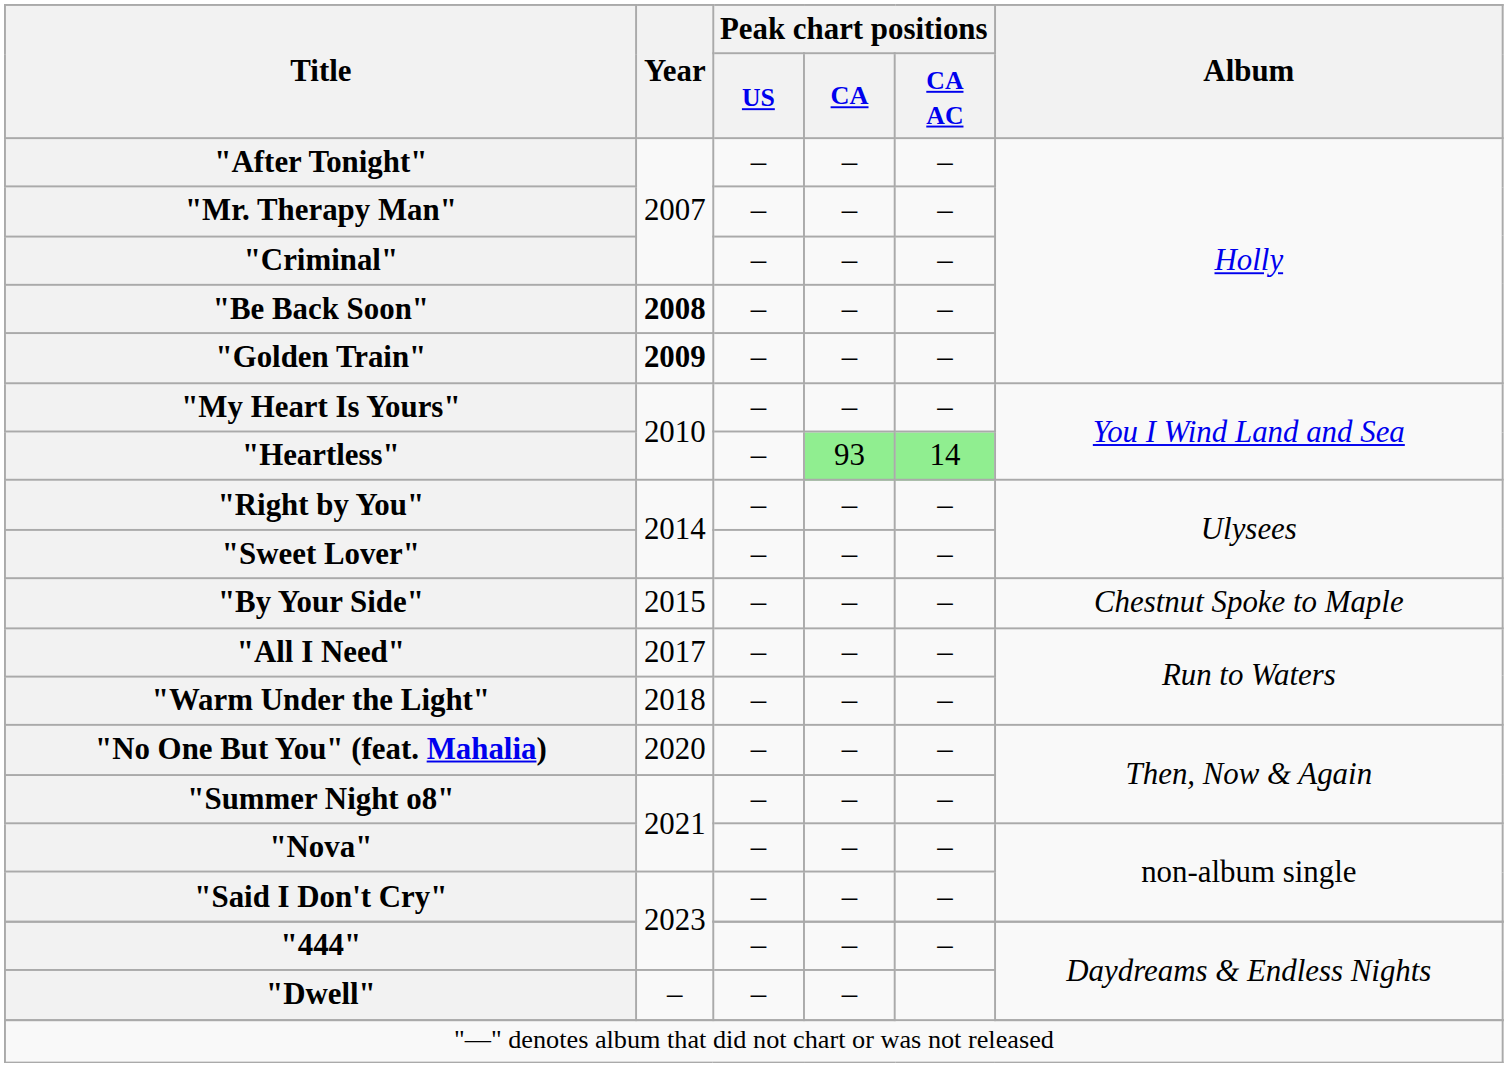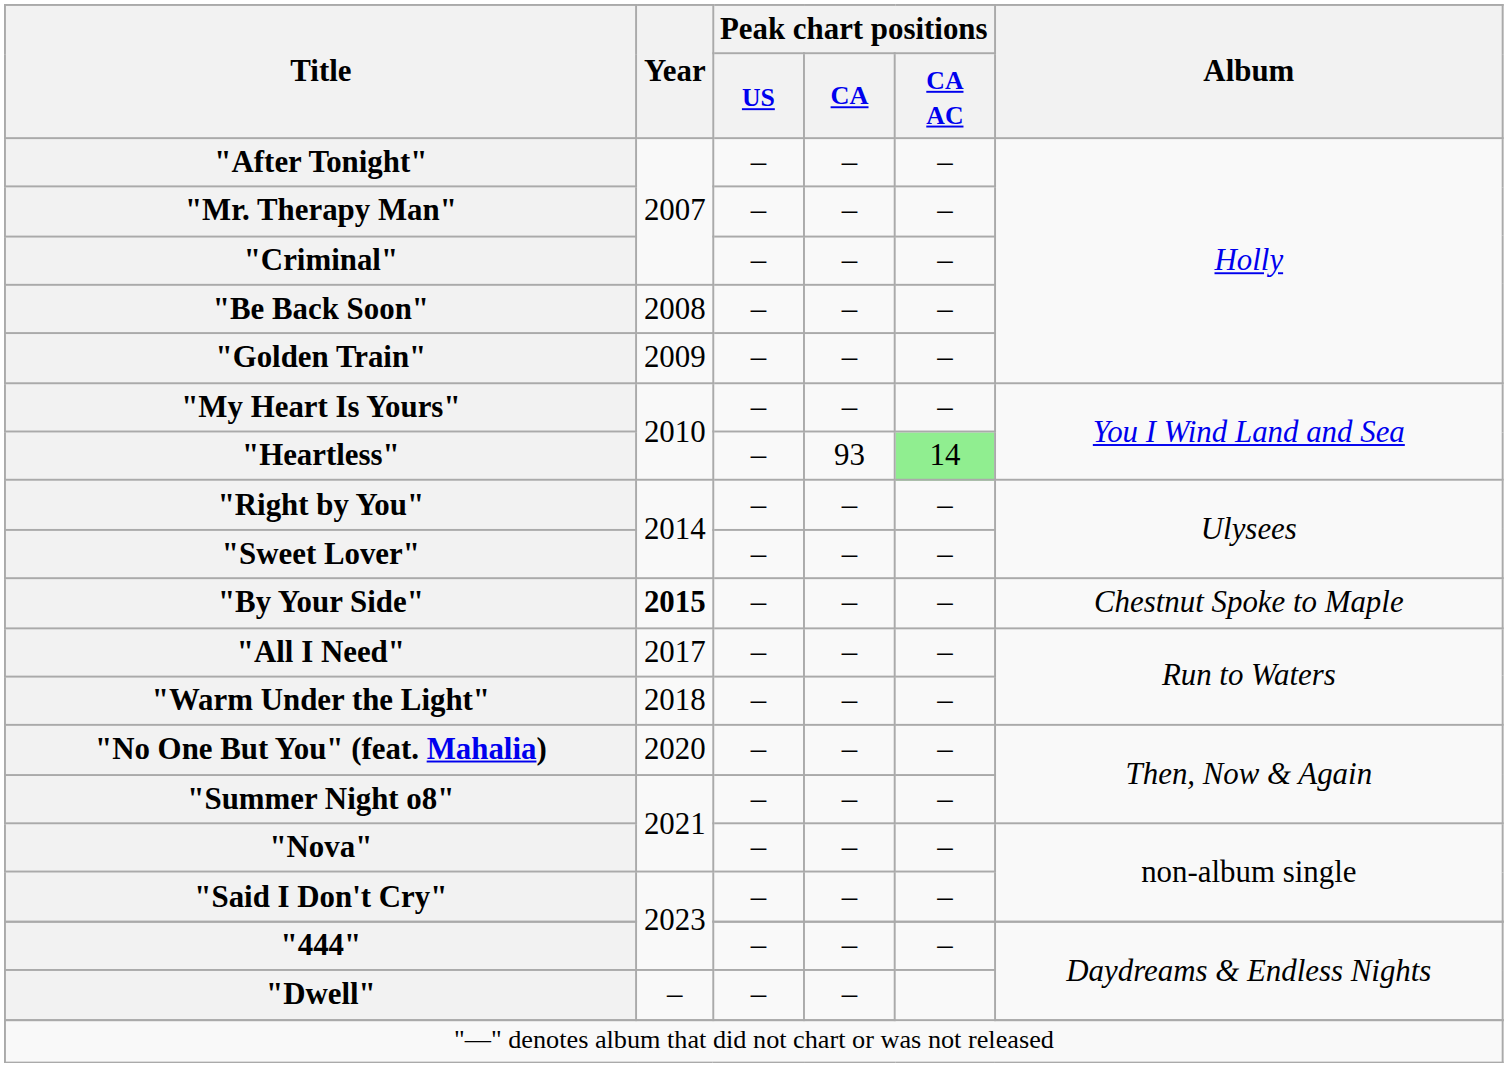(675, 308) bold -> (675, 308) normal
(675, 357) bold -> (675, 357) normal
(850, 455) lightgreen background -> (850, 455) no background
(675, 602) normal -> (675, 602) bold
